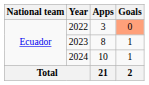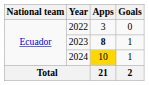(130, 27) lightsalmon background -> (130, 27) no background
(103, 42) normal -> (103, 42) bold
(103, 57) no background -> (103, 57) gold background
